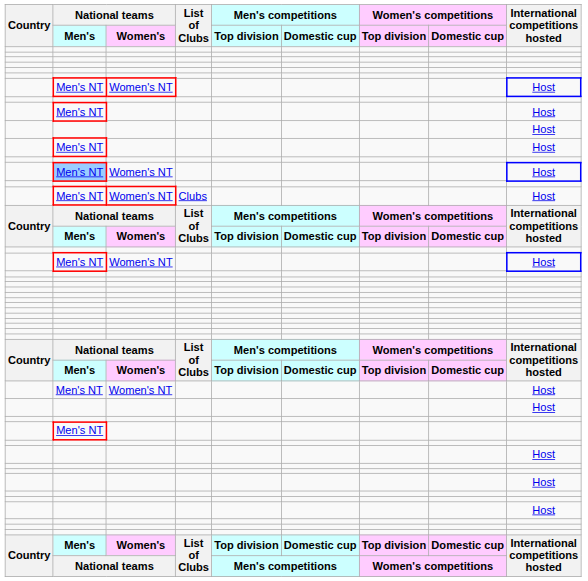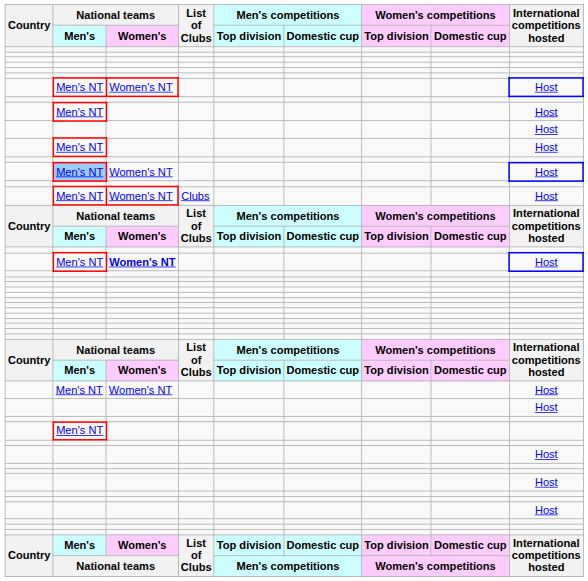(141, 262) normal -> (142, 262) bold
